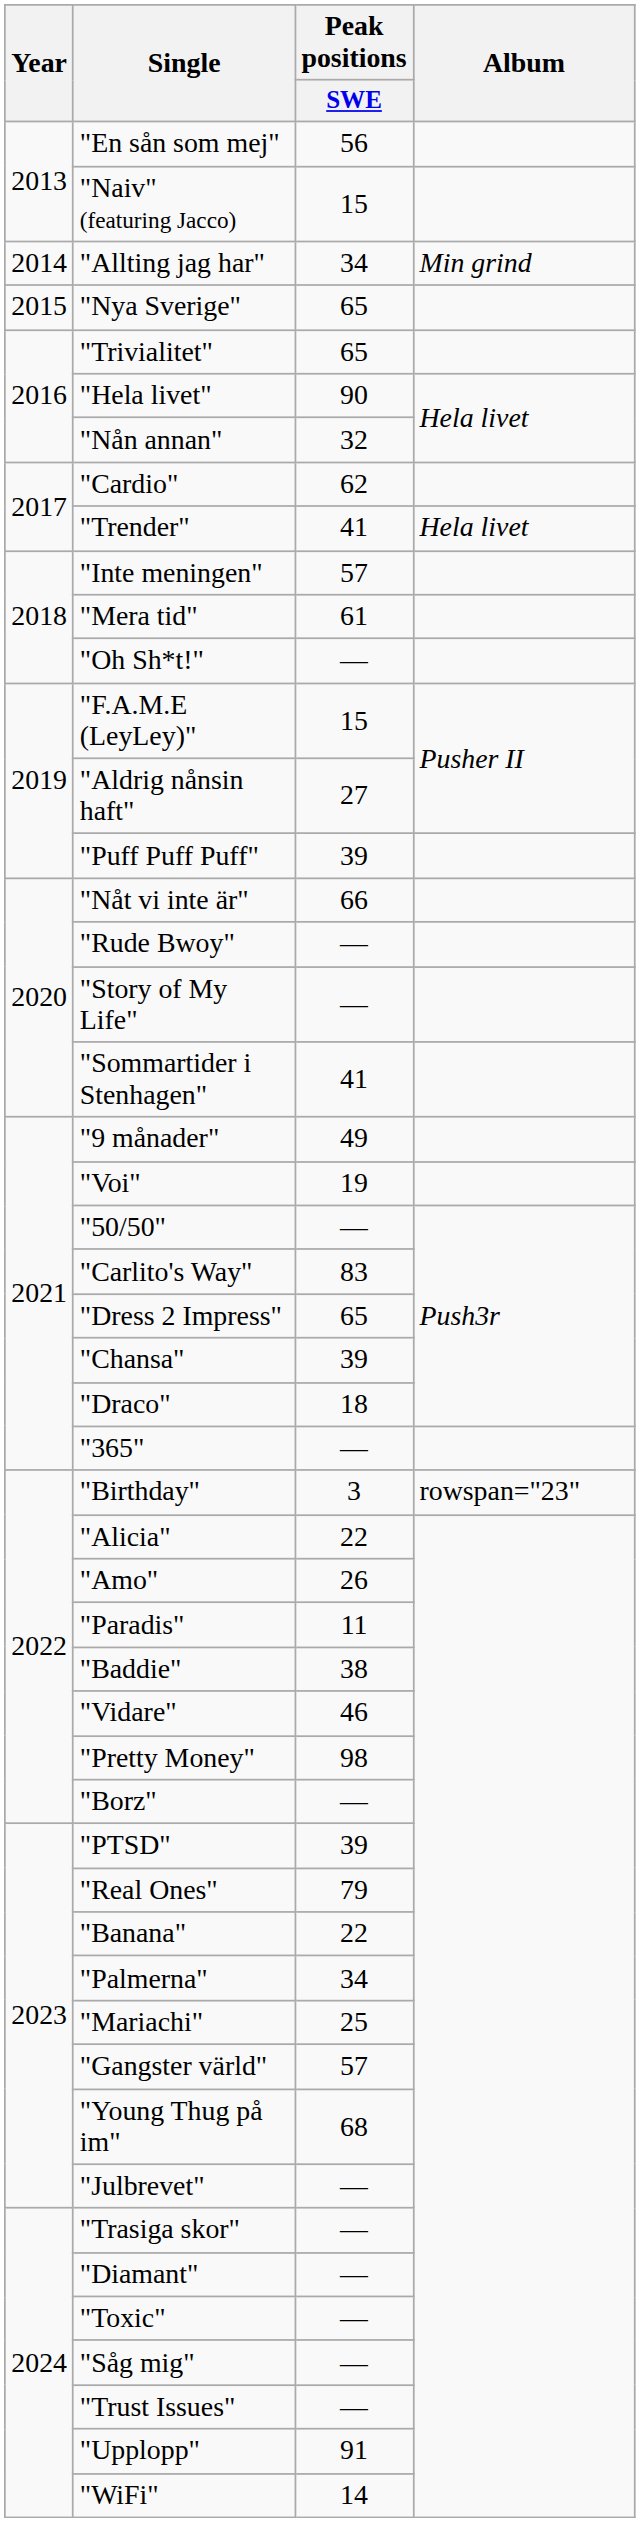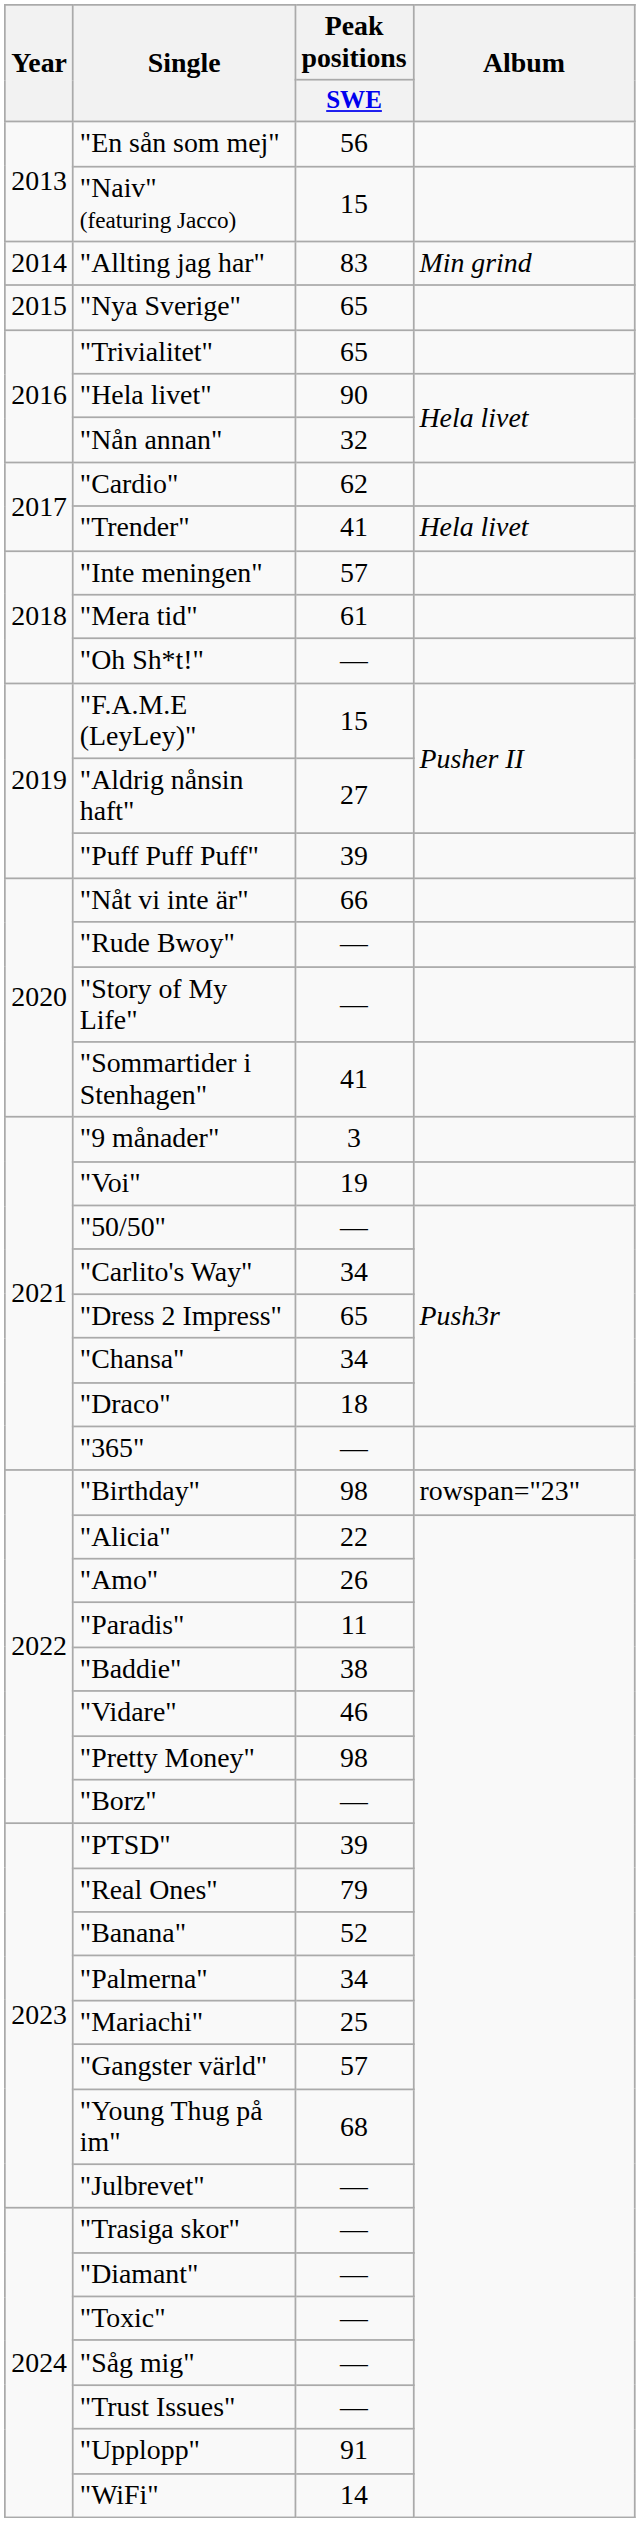(354, 262) 34 -> (354, 262) 83
(354, 1138) 49 -> (354, 1138) 3
(354, 1271) 83 -> (354, 1271) 34
(354, 1359) 39 -> (354, 1359) 34
(354, 1492) 3 -> (354, 1492) 98
(354, 1933) 22 -> (354, 1933) 52
